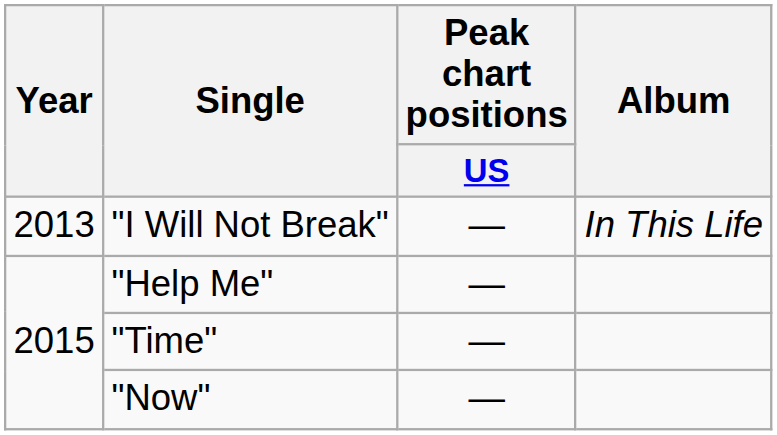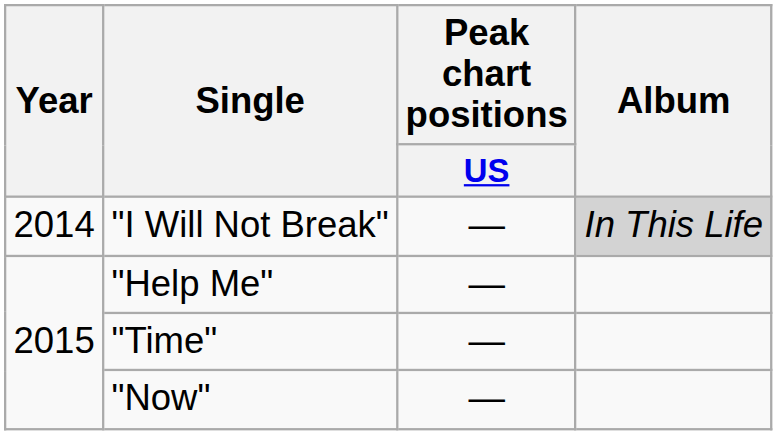(54, 225) 2013 -> (54, 225) 2014
(674, 225) no background -> (674, 225) lightgrey background
